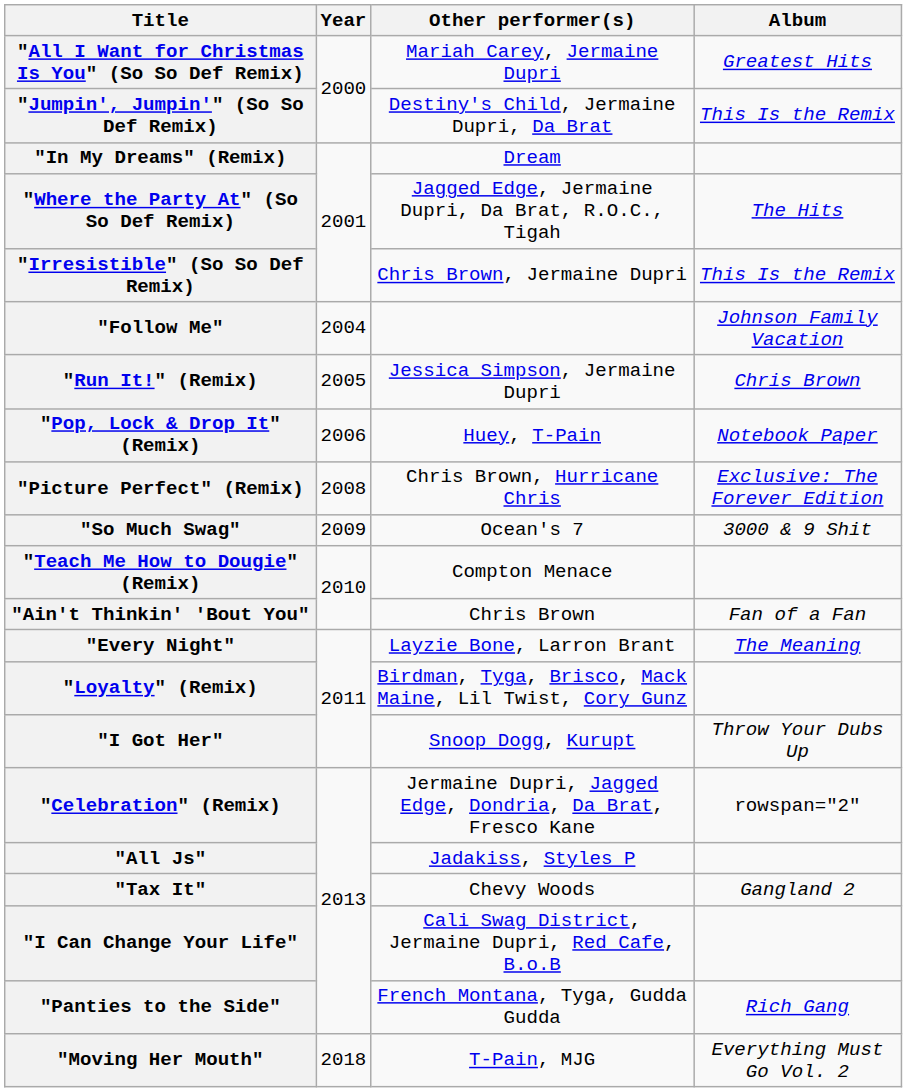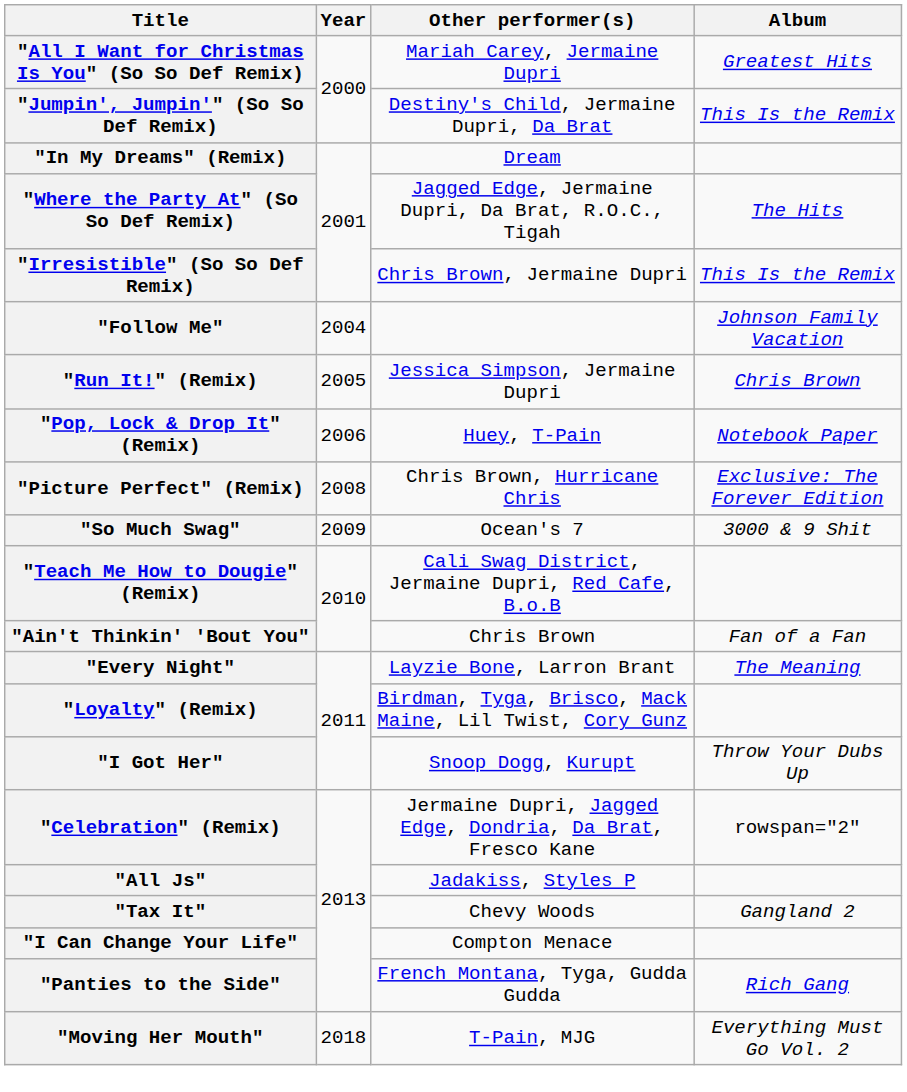(532, 572) Compton Menace -> (532, 583) Cali Swag District, Jermaine Dupri, Red Cafe, B.o.B
(532, 943) Cali Swag District, Jermaine Dupri, Red Cafe, B.o.B -> (532, 943) Compton Menace
